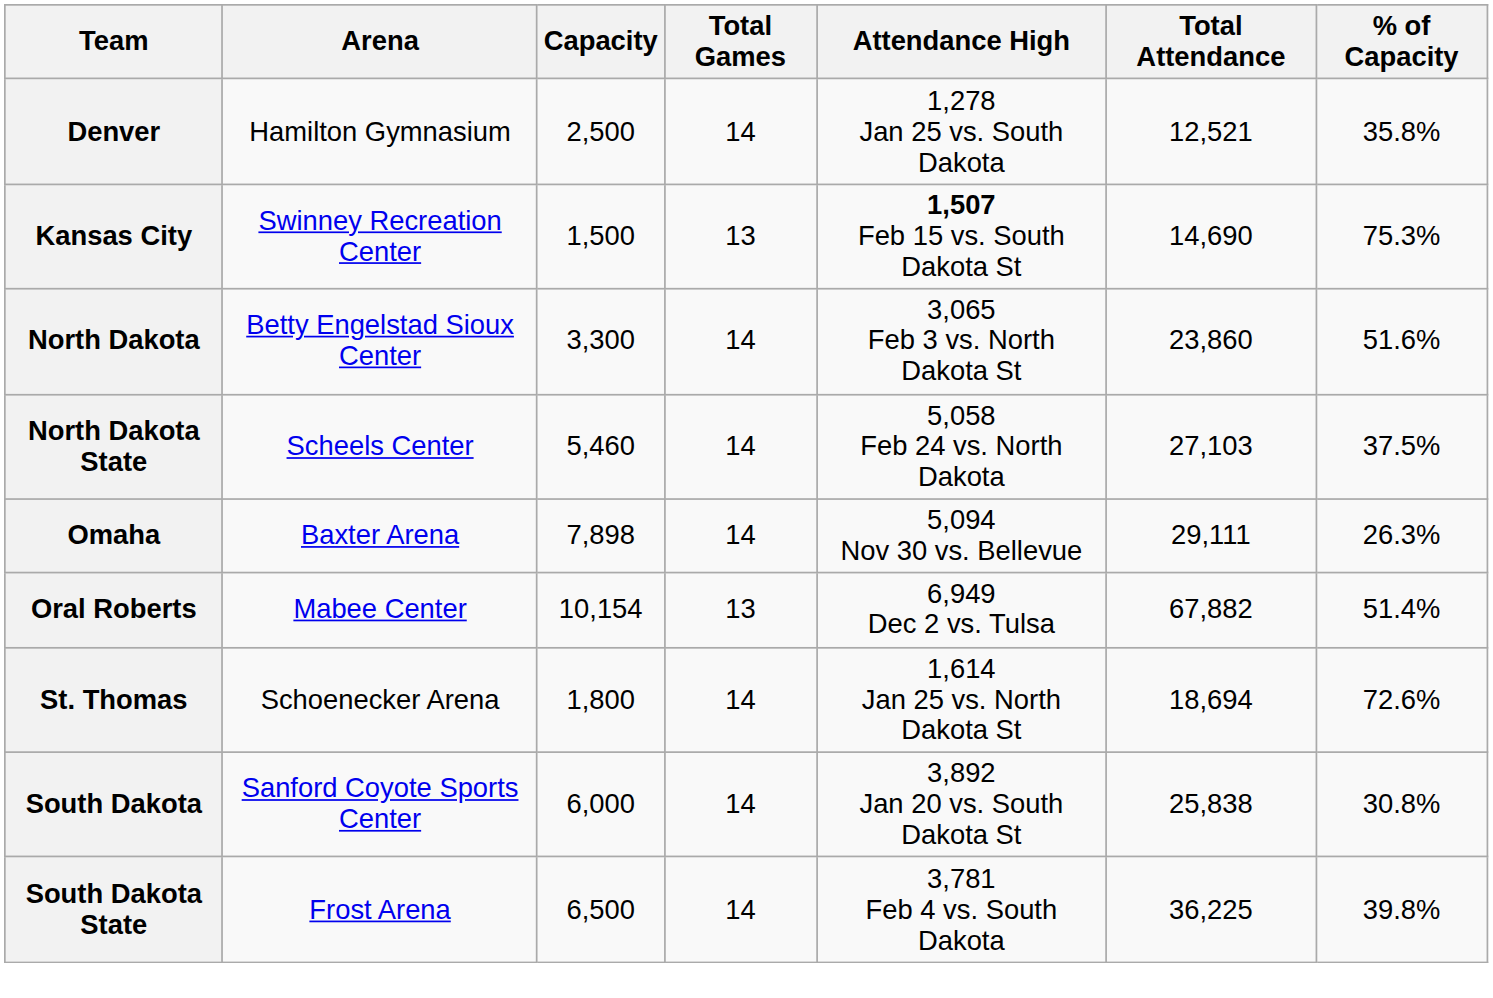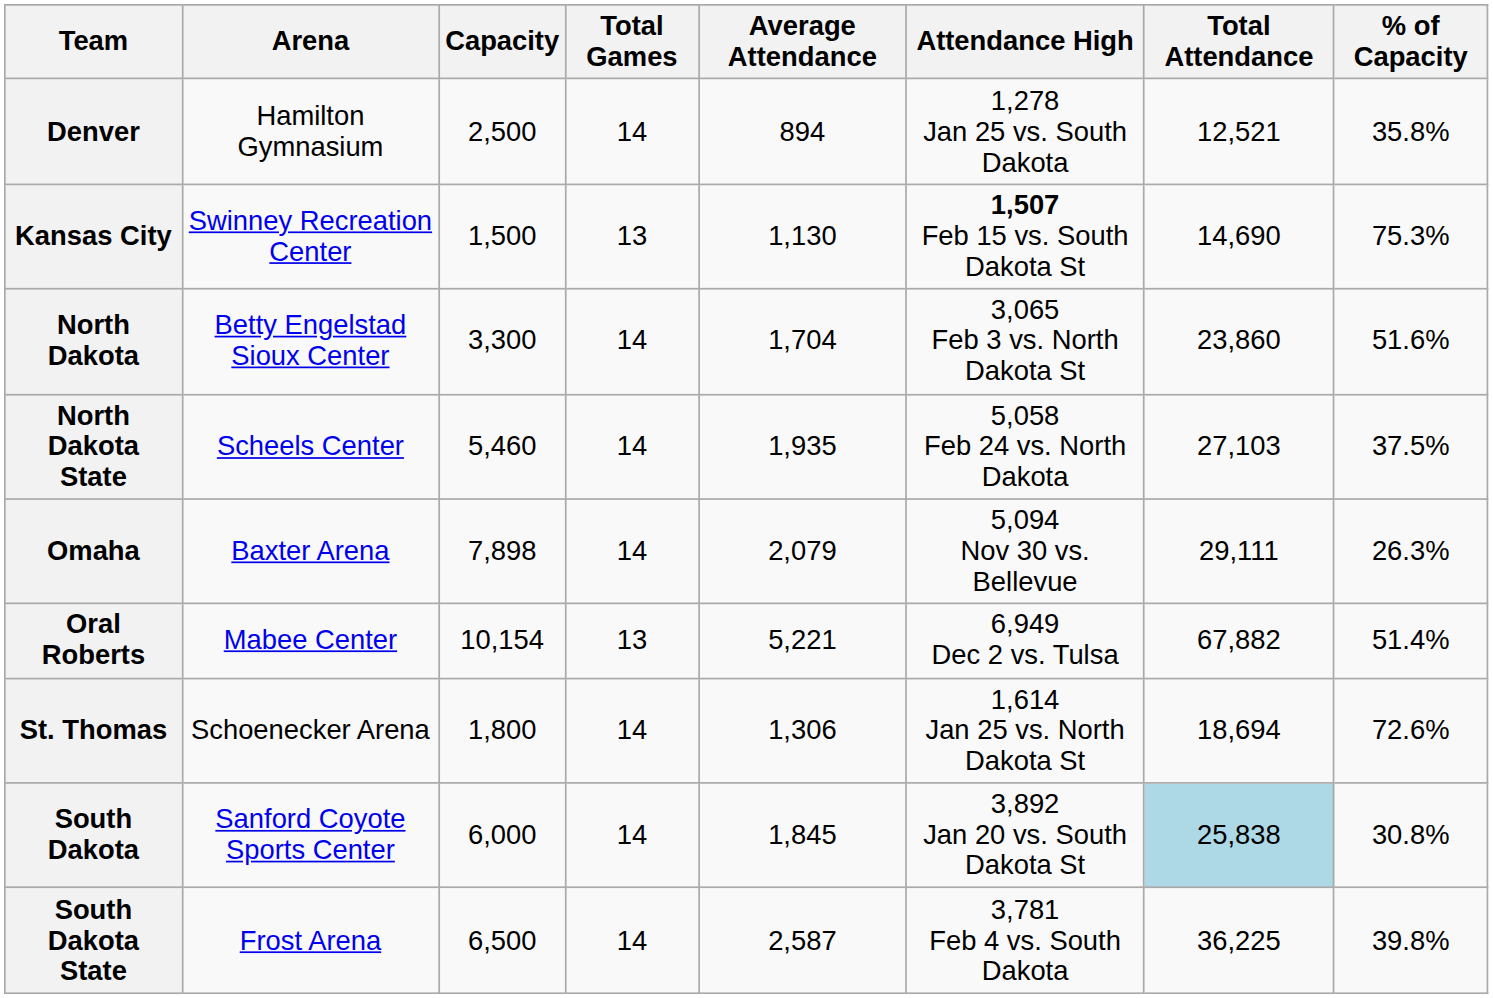+ column: (802, 41)
(1211, 804) no background -> (1239, 835) lightblue background
